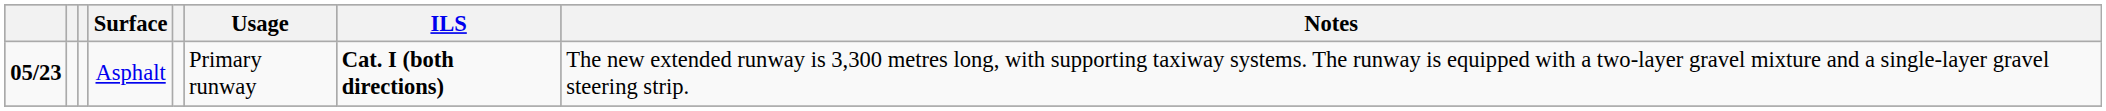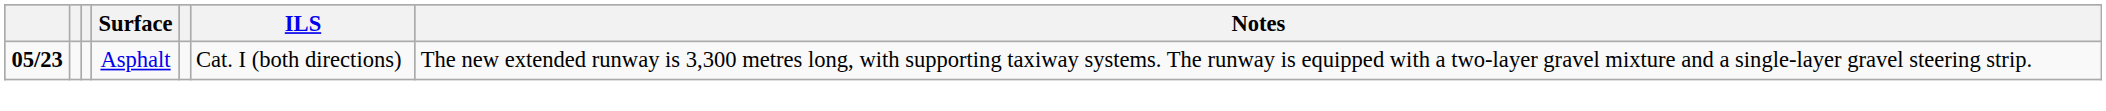- column: (260, 22)
(398, 73) bold -> (299, 59) normal
